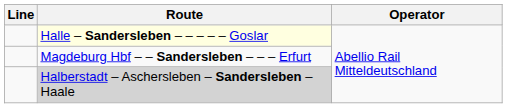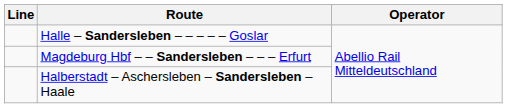(154, 35) lightyellow background -> (154, 35) no background
(176, 84) lightgrey background -> (176, 84) no background
